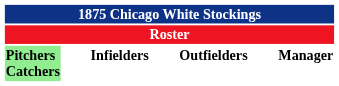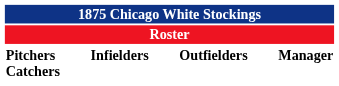(33, 63) lightgreen background -> (33, 63) no background
